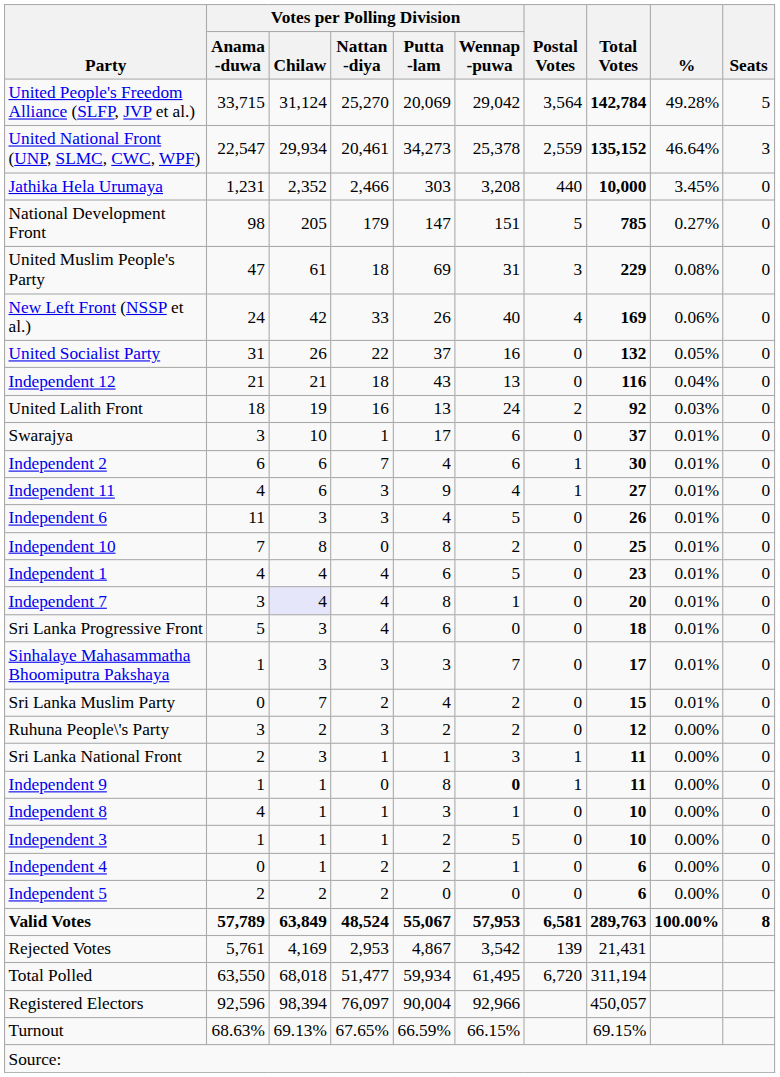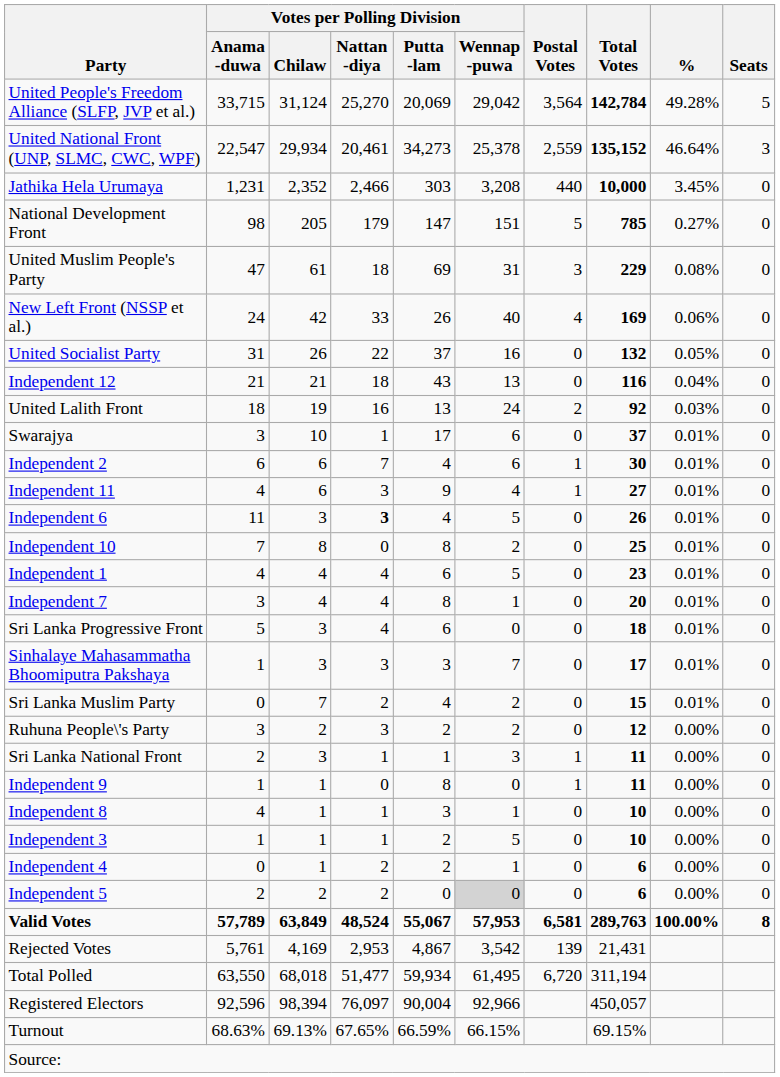(384, 518) normal -> (384, 518) bold
(323, 600) lavender background -> (323, 600) no background
(516, 784) bold -> (516, 784) normal
(516, 894) no background -> (516, 894) lightgrey background
